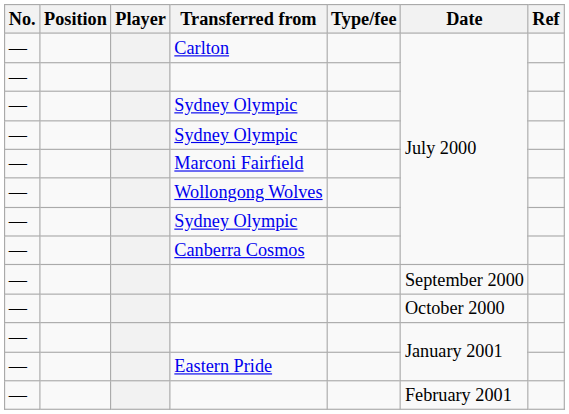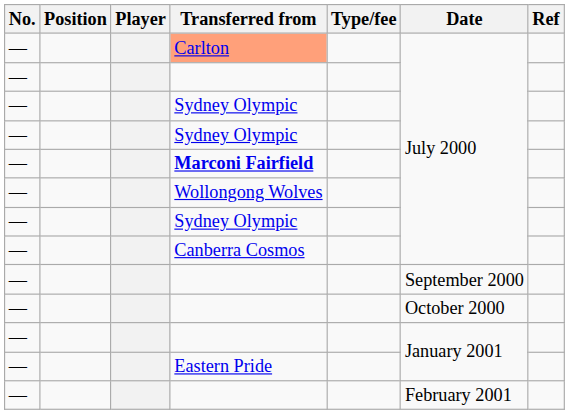(202, 47) no background -> (202, 47) lightsalmon background
(239, 163) normal -> (244, 163) bold
